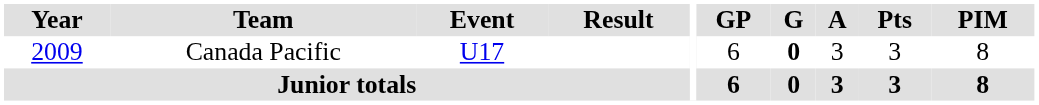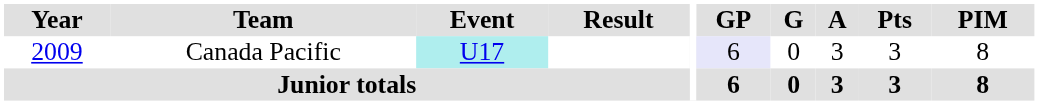(482, 51) no background -> (482, 51) paleturquoise background
(733, 51) no background -> (733, 51) lavender background
(794, 51) bold -> (794, 51) normal
